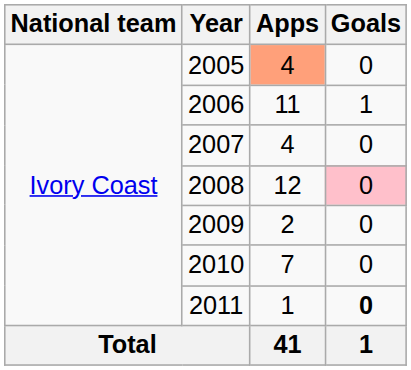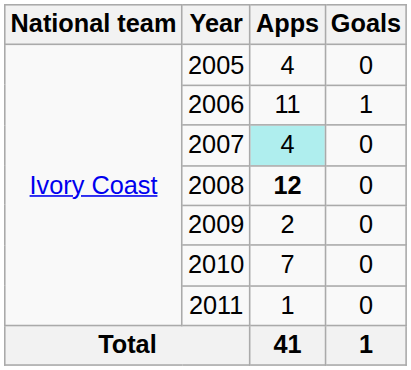(288, 64) lightsalmon background -> (288, 64) no background
(288, 144) no background -> (288, 144) paleturquoise background
(288, 184) normal -> (288, 184) bold
(366, 184) pink background -> (366, 184) no background
(366, 305) bold -> (366, 305) normal
